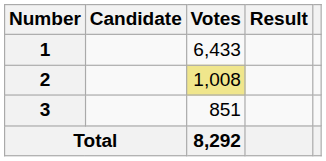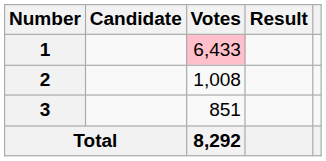(217, 49) no background -> (217, 49) pink background
(217, 79) khaki background -> (217, 79) no background
